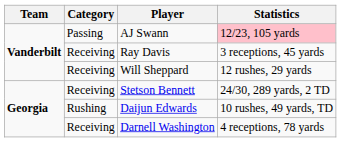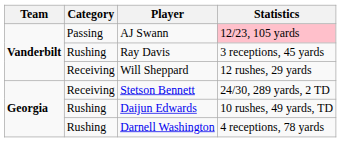(91, 52) Receiving -> (86, 52) Rushing
(91, 127) Receiving -> (86, 127) Rushing
